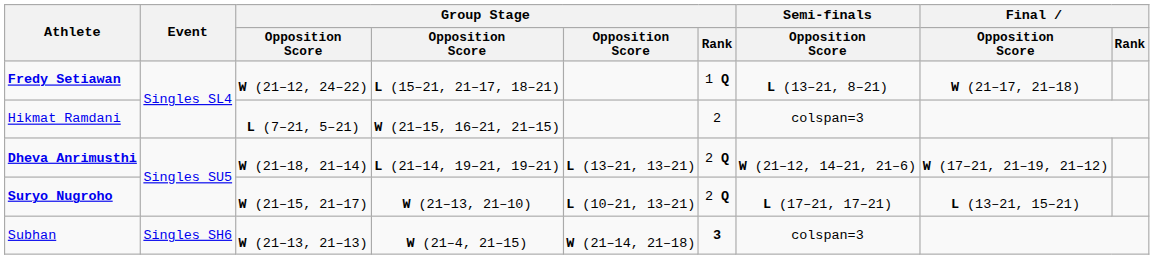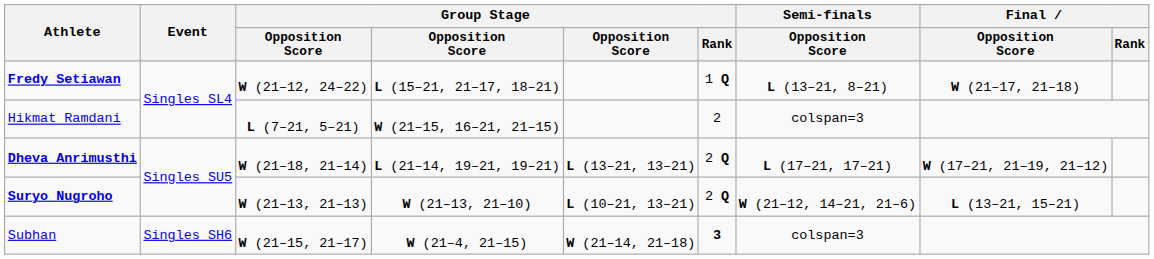(827, 166) W (21–12, 14–21, 21–6) -> (827, 166) L (17–21, 17–21)
(303, 204) W (21–15, 21–17) -> (303, 204) W (21–13, 21–13)
(827, 204) L (17–21, 17–21) -> (827, 204) W (21–12, 14–21, 21–6)
(303, 243) W (21–13, 21–13) -> (303, 243) W (21–15, 21–17)
